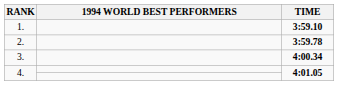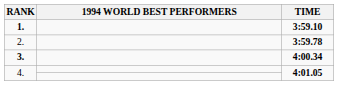(21, 27) normal -> (21, 27) bold
(21, 57) normal -> (21, 57) bold
